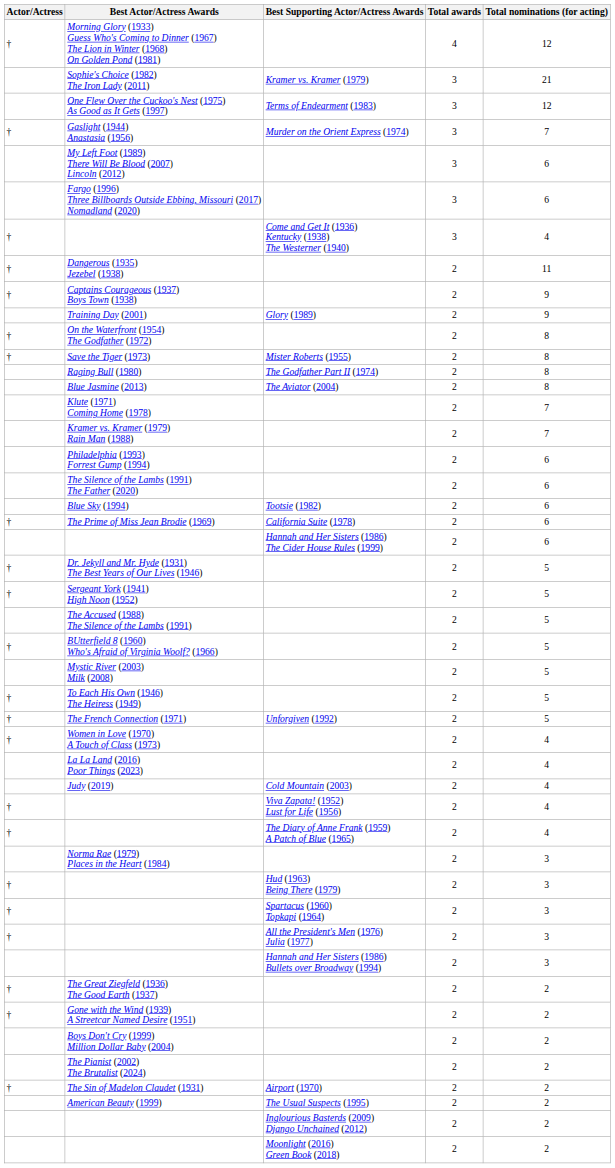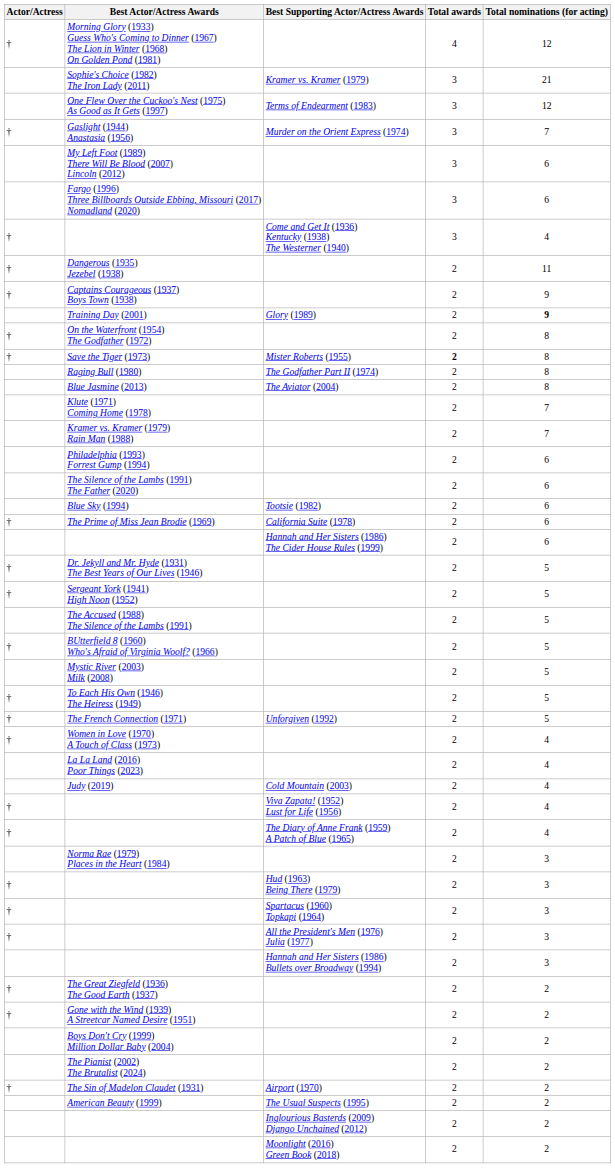(547, 315) normal -> (547, 315) bold
(454, 356) normal -> (454, 356) bold
